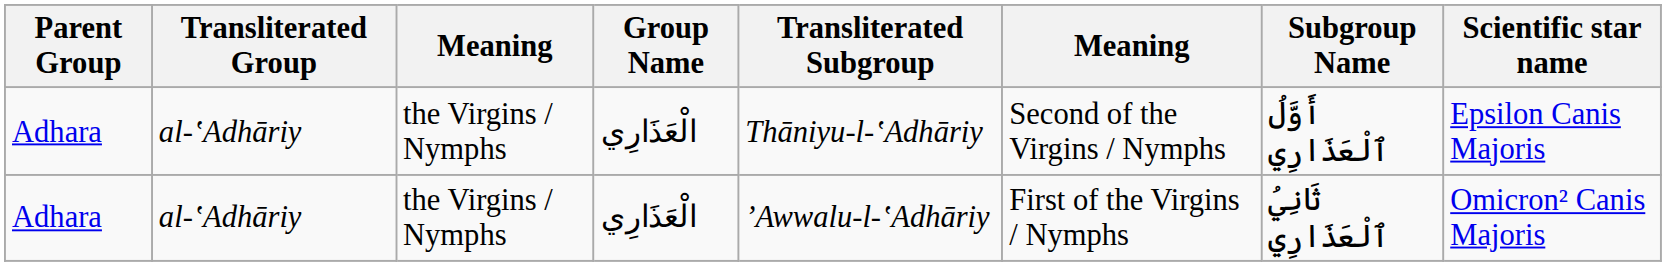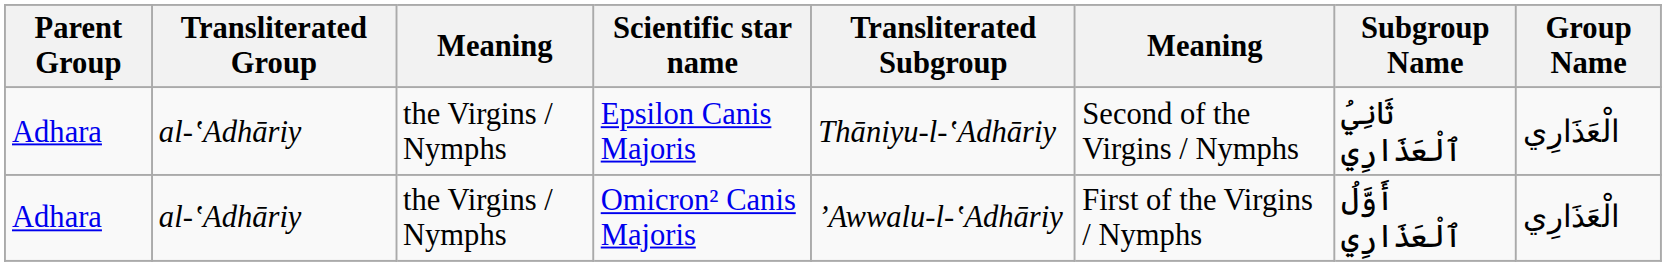columns swapped: (666, 45) <-> (1552, 45)
(1328, 131) أَوَّلُ ٱلْعَذَارِي -> (1402, 131) ثَانِيُ ٱلْعَذَارِي
(1328, 218) ثَانِيُ ٱلْعَذَارِي -> (1402, 218) أَوَّلُ ٱلْعَذَارِي
